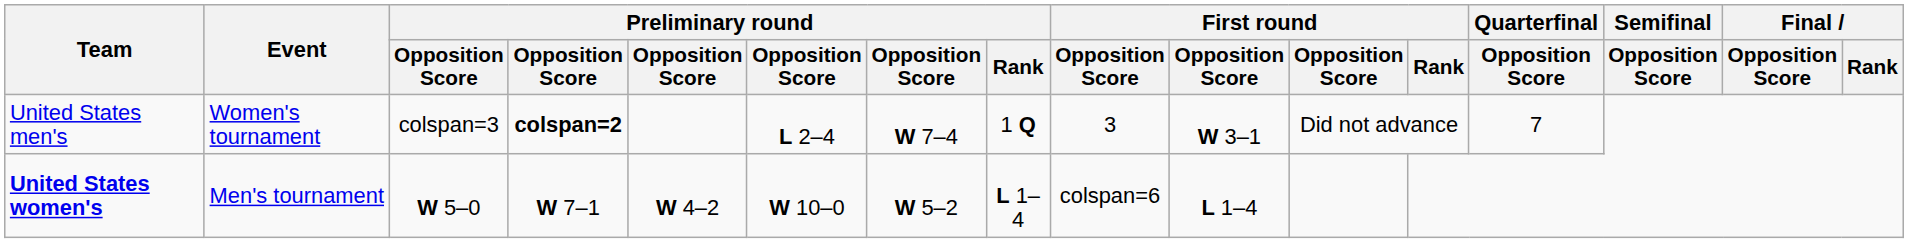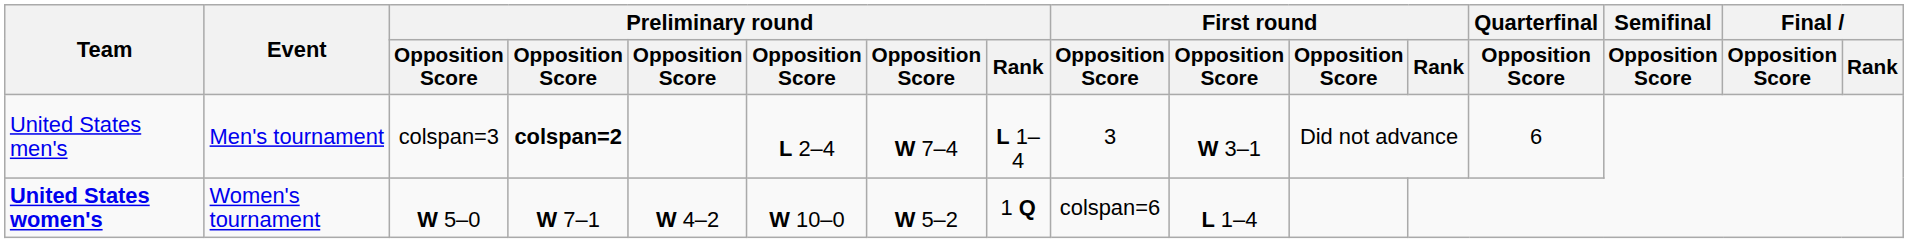(265, 125) Women's tournament -> (297, 137) Men's tournament
(1018, 125) 1 Q -> (1018, 149) L 1–4
(1536, 125) 7 -> (1536, 137) 6
(297, 196) Men's tournament -> (265, 208) Women's tournament
(1018, 208) L 1–4 -> (1018, 208) 1 Q
